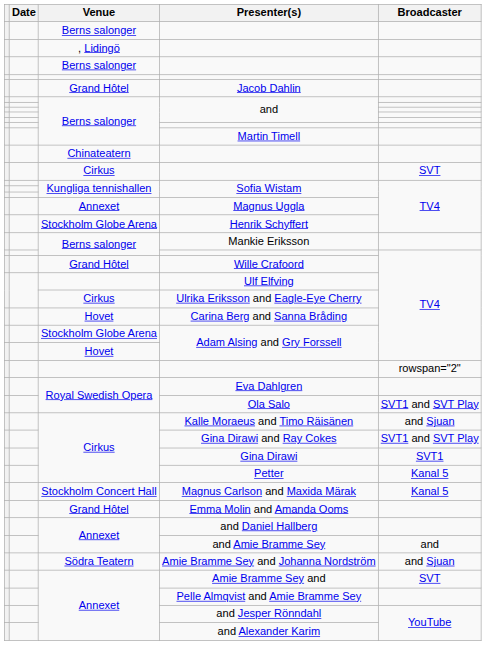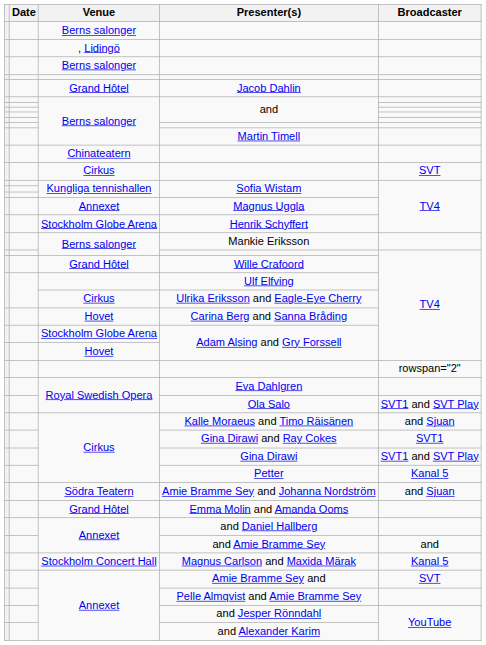(430, 439) SVT1 and SVT Play -> (430, 439) SVT1
(430, 456) SVT1 -> (430, 456) SVT1 and SVT Play
rows swapped: (99, 491) <-> (99, 561)
